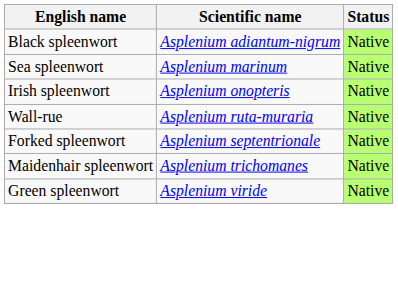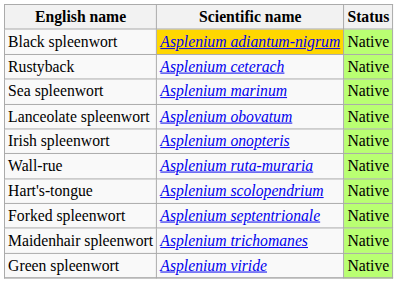(250, 41) no background -> (250, 41) gold background
+ row: (41, 66)
+ row: (79, 116)
+ row: (50, 191)
